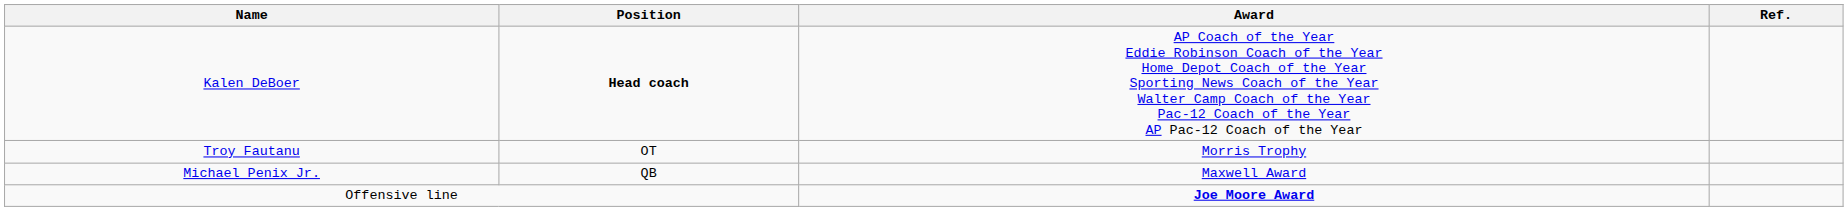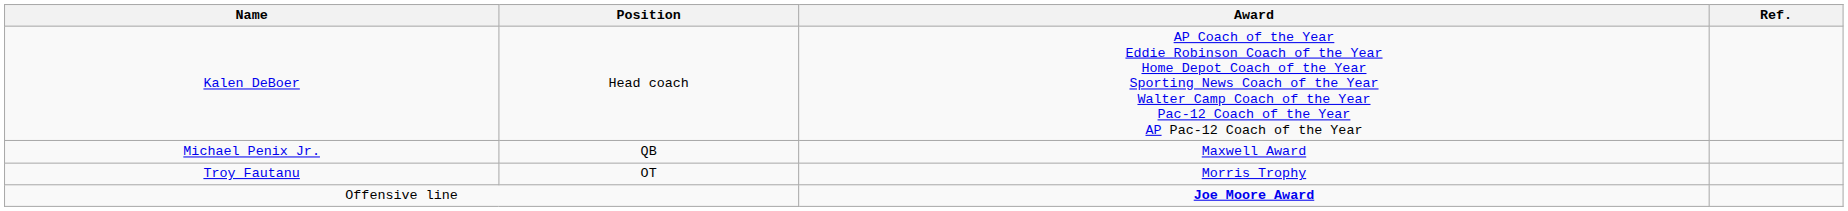(649, 84) bold -> (649, 84) normal
rows swapped: (252, 174) <-> (252, 152)
